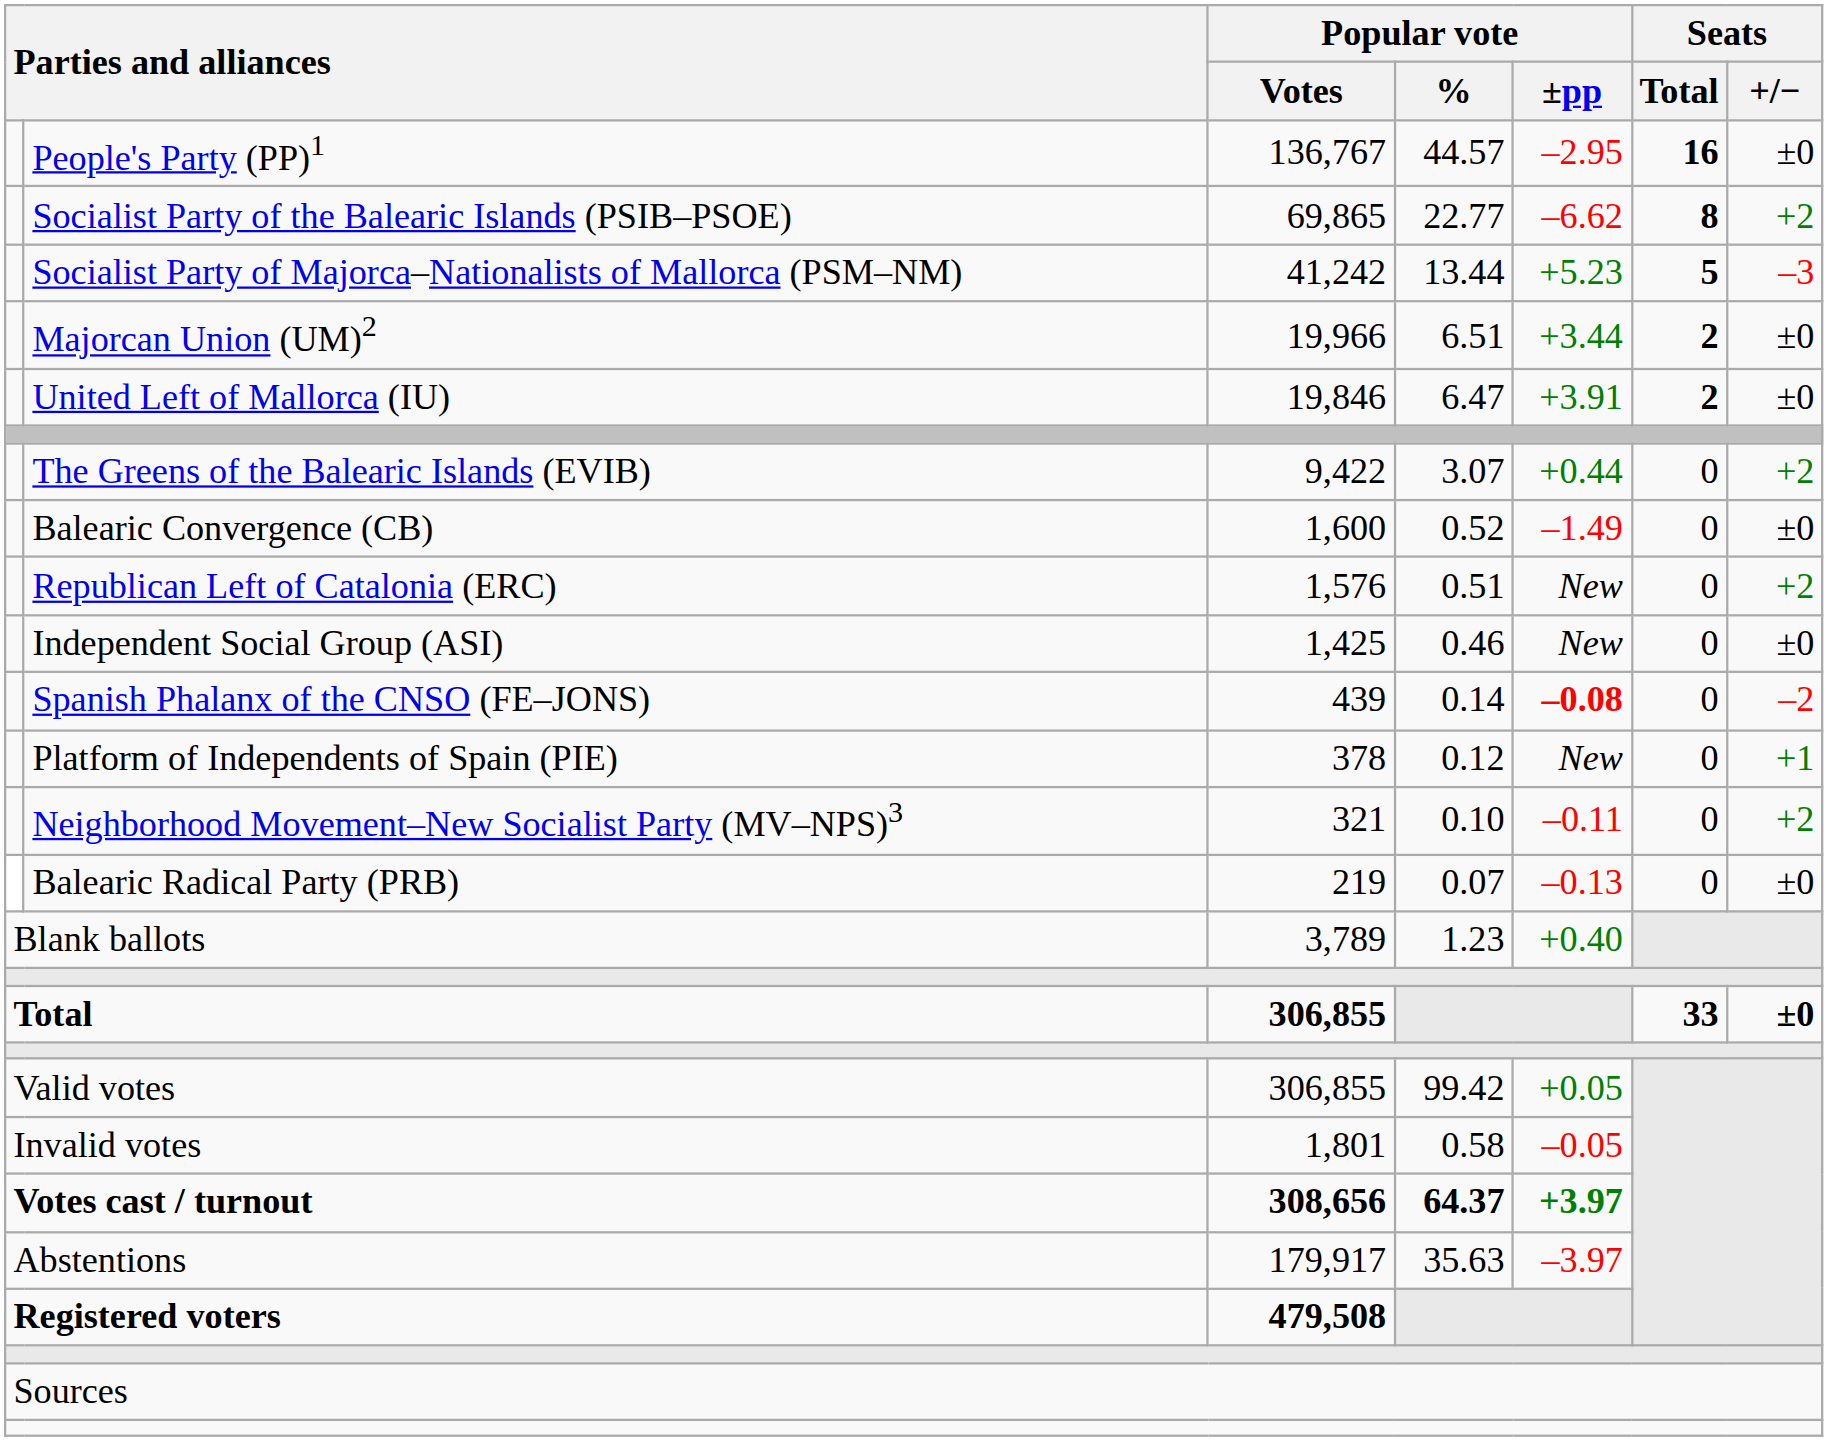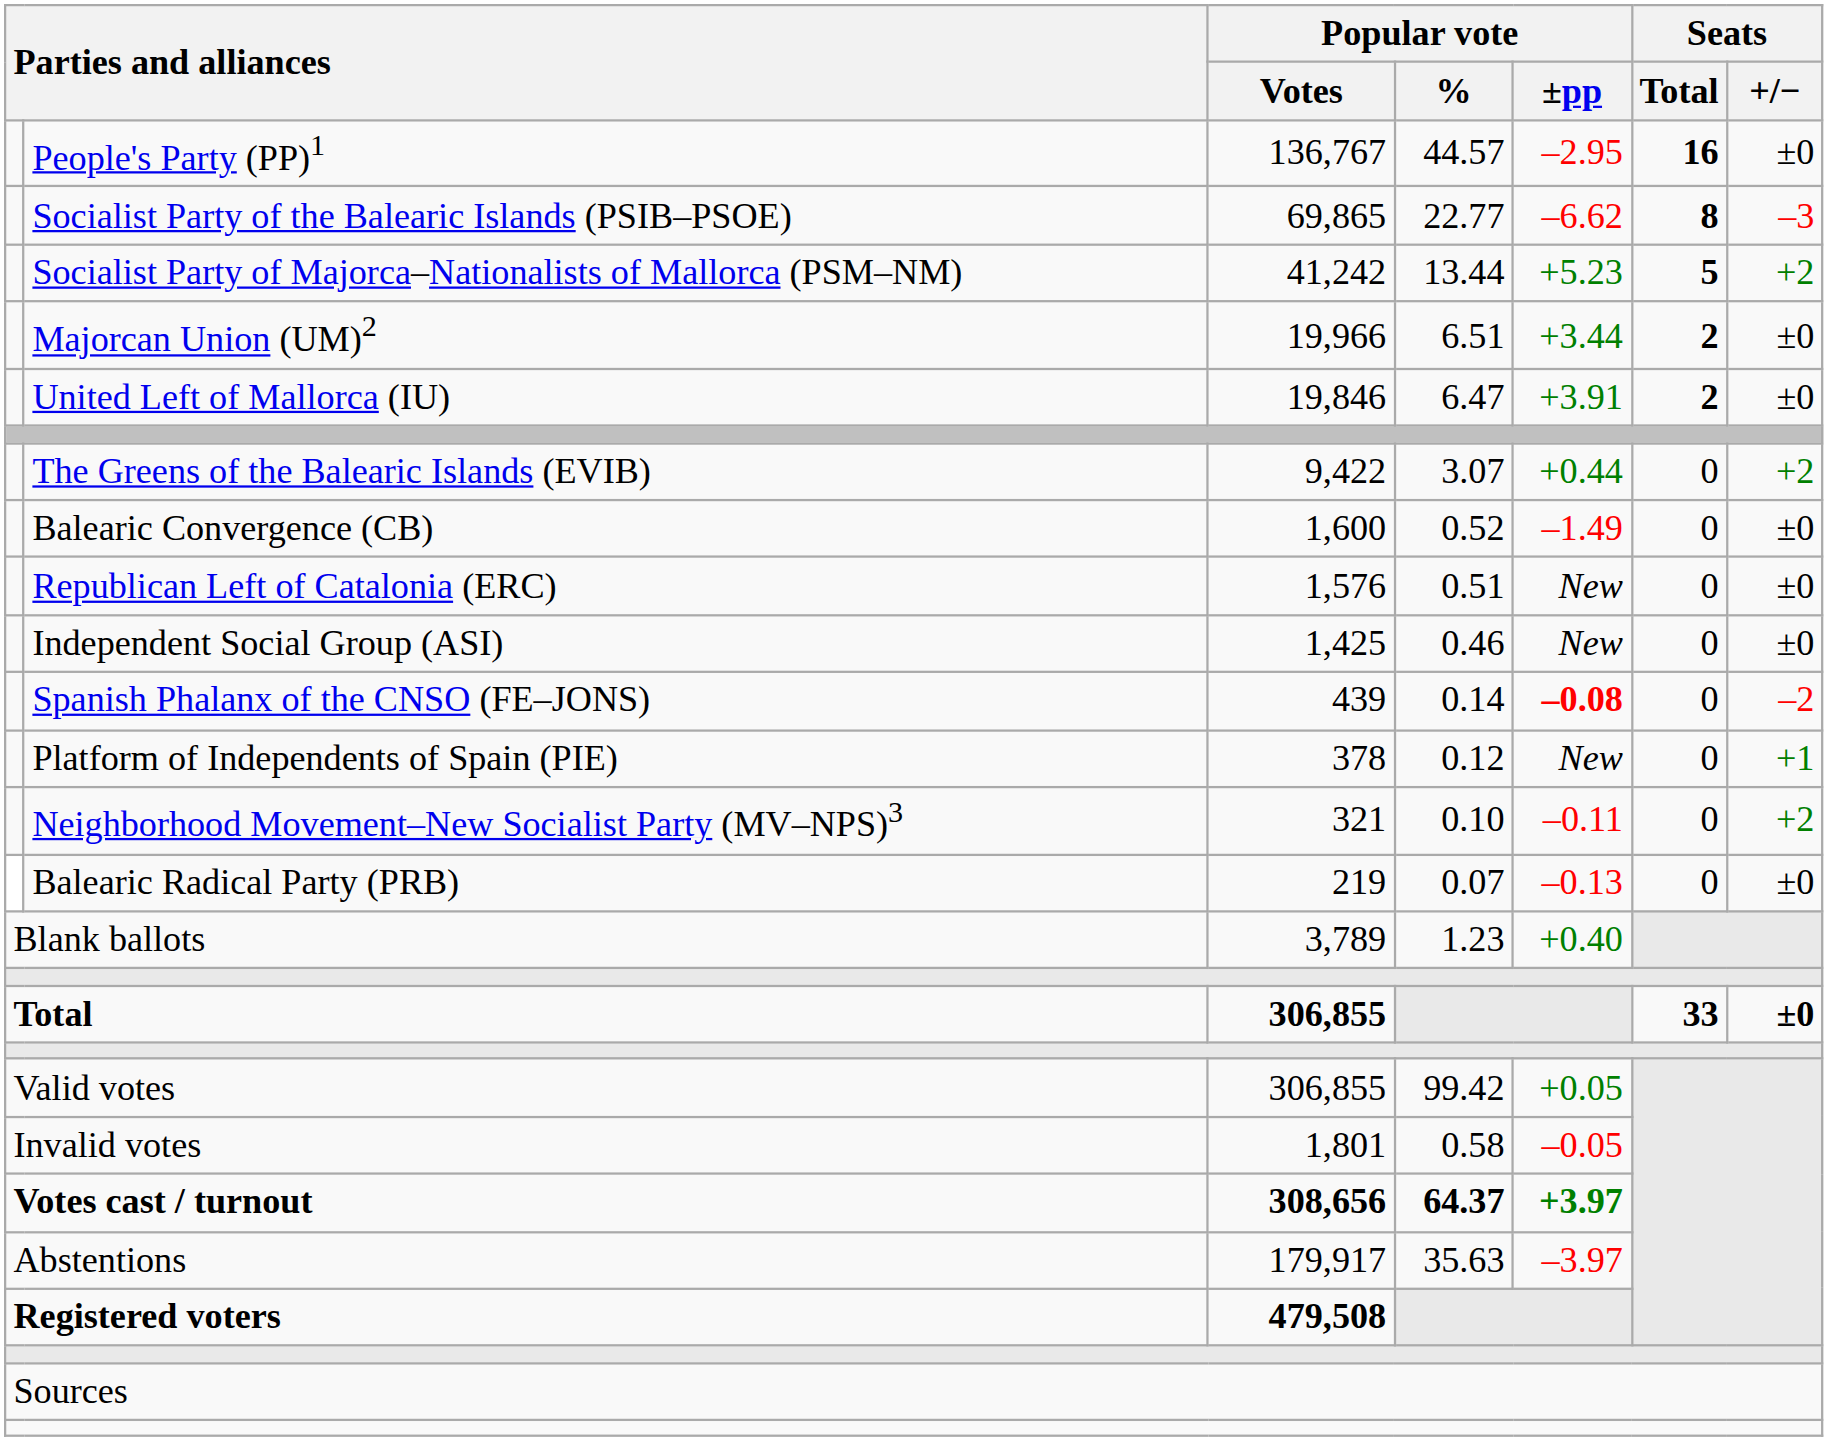(1795, 214) +2 -> (1796, 214) –3
(1796, 272) –3 -> (1795, 272) +2
(1795, 585) +2 -> (1795, 585) ±0
